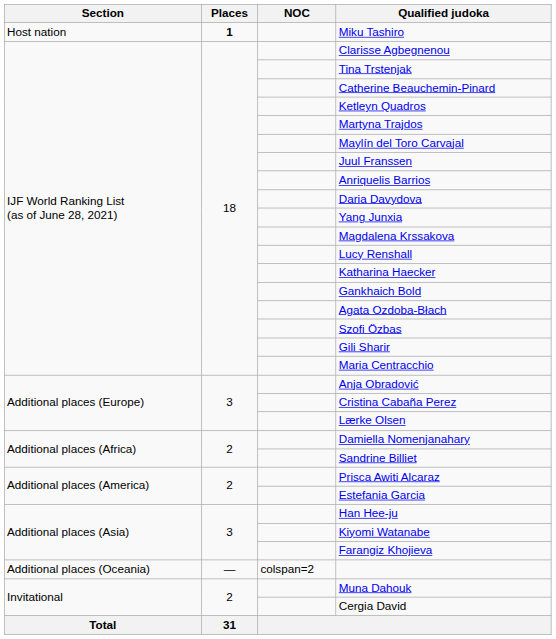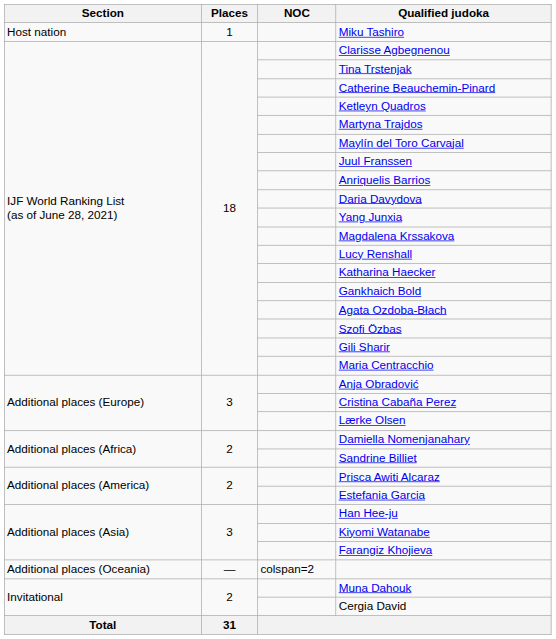(230, 32) bold -> (230, 32) normal
